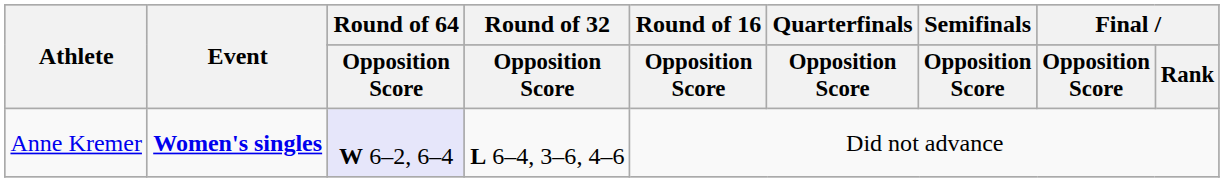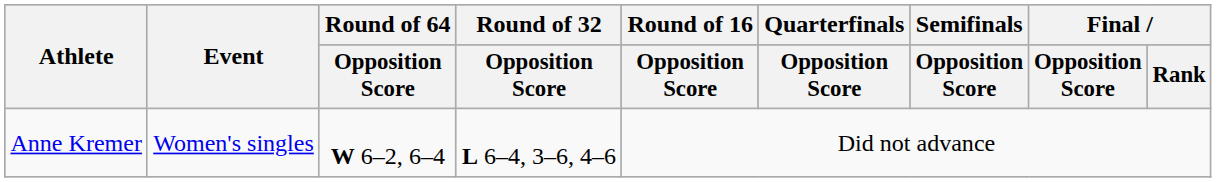(238, 142) bold -> (234, 142) normal
(396, 157) lavender background -> (388, 157) no background
